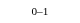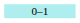(40, 11) no background -> (40, 11) paleturquoise background
